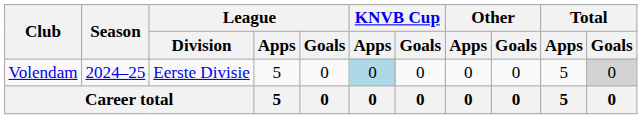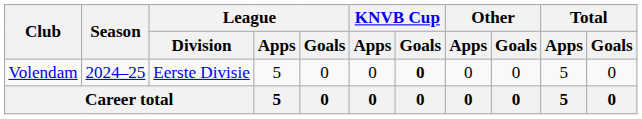(372, 72) lightblue background -> (372, 72) no background
(420, 72) normal -> (420, 72) bold
(612, 72) lightgrey background -> (612, 72) no background
